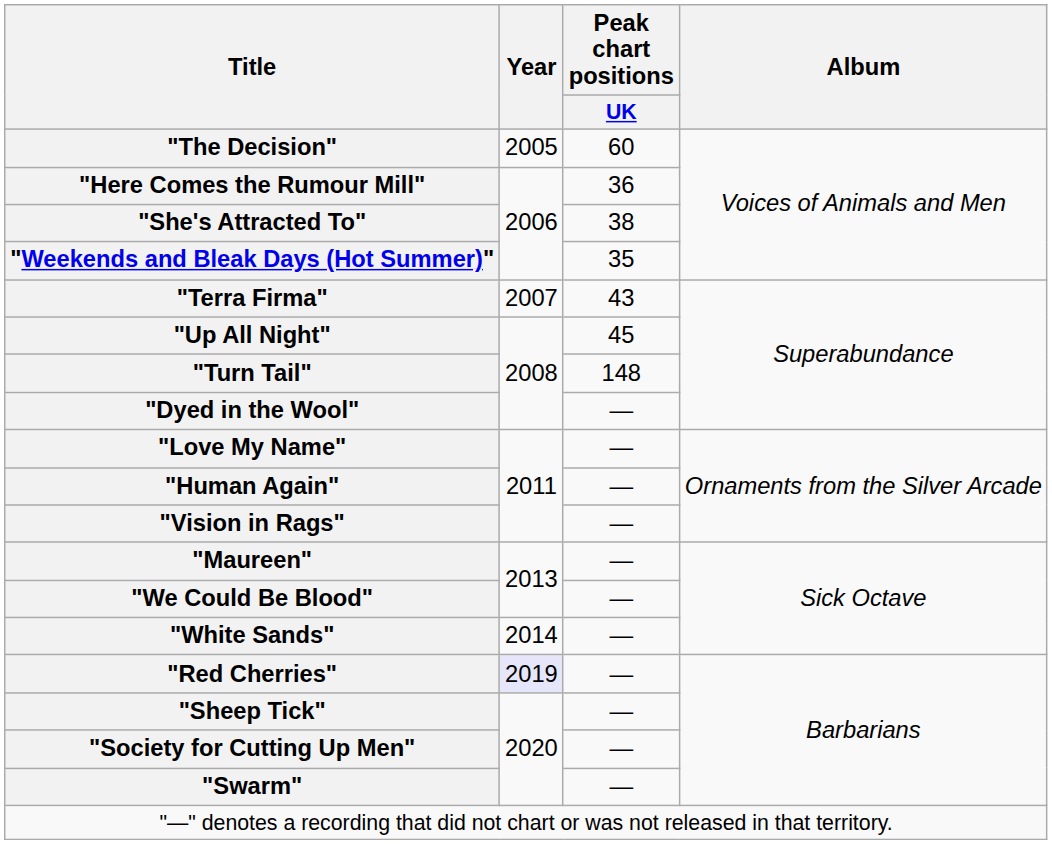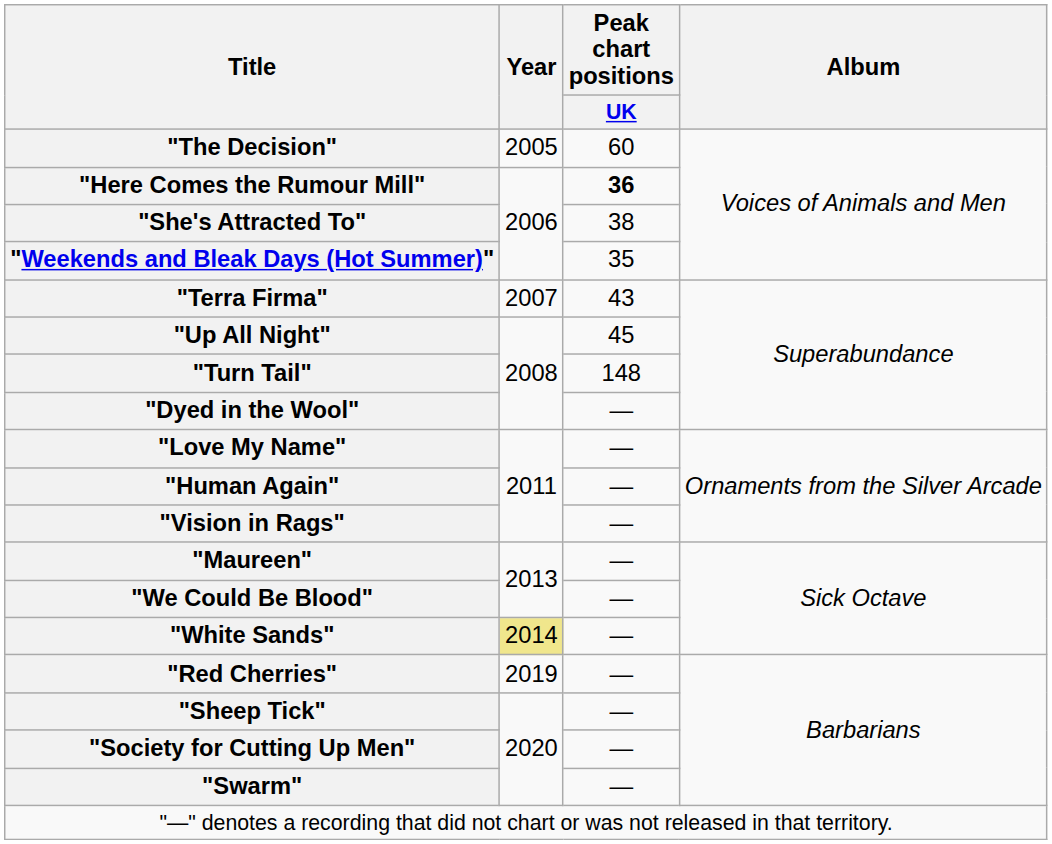(621, 185) normal -> (621, 185) bold
(531, 635) no background -> (531, 635) khaki background
(531, 673) lavender background -> (531, 673) no background
